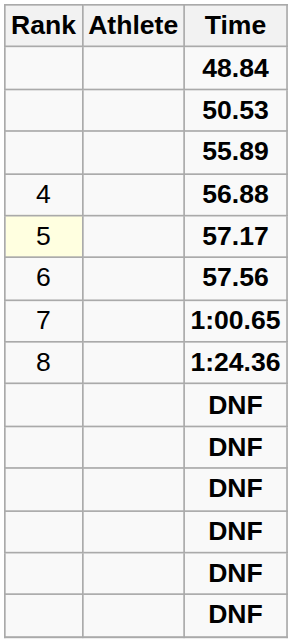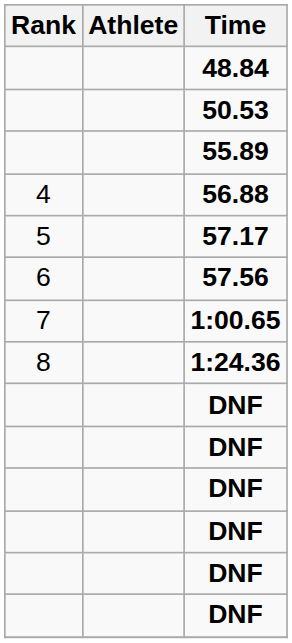(43, 236) lightyellow background -> (43, 236) no background
